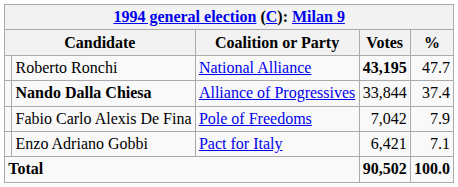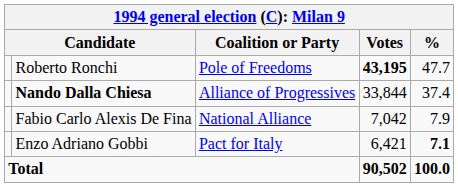(255, 67) National Alliance -> (255, 67) Pole of Freedoms
(255, 118) Pole of Freedoms -> (255, 118) National Alliance
(440, 144) normal -> (440, 144) bold
